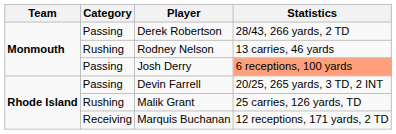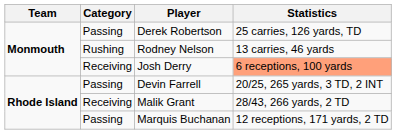(293, 31) 28/43, 266 yards, 2 TD -> (298, 31) 25 carries, 126 yards, TD
(103, 66) Passing -> (107, 66) Receiving
(103, 102) Rushing -> (107, 102) Receiving
(298, 102) 25 carries, 126 yards, TD -> (293, 102) 28/43, 266 yards, 2 TD
(107, 120) Receiving -> (103, 120) Passing
